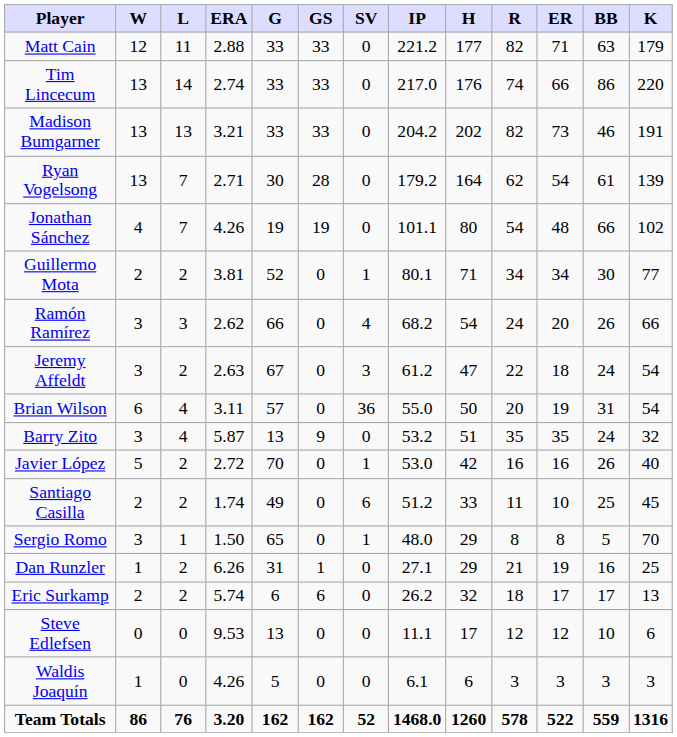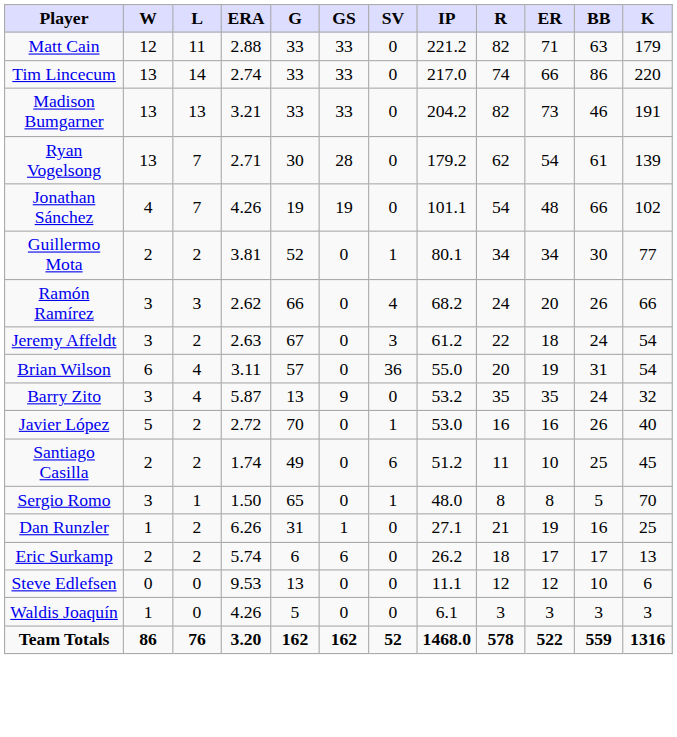- column: (469, 18)
